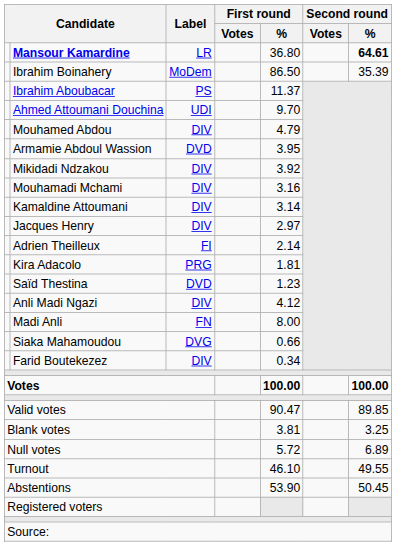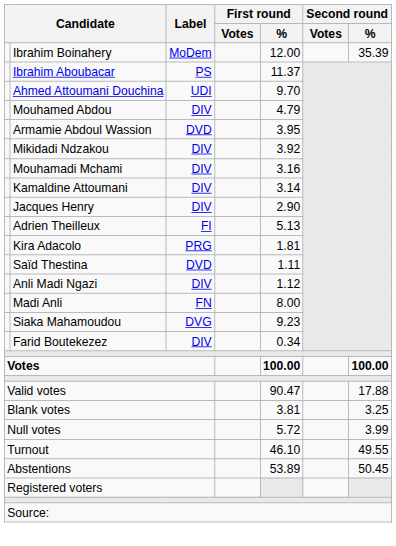- row: (71, 53)
(285, 72) 86.50 -> (285, 53) 12.00
(288, 226) 2.97 -> (288, 207) 2.90
(288, 245) 2.14 -> (288, 226) 5.13
(288, 284) 1.23 -> (289, 264) 1.11
(288, 303) 4.12 -> (288, 284) 1.12
(288, 341) 0.66 -> (288, 322) 9.23
(373, 411) 89.85 -> (373, 391) 17.88
(377, 449) 6.89 -> (377, 430) 3.99
(285, 488) 53.90 -> (285, 468) 53.89
